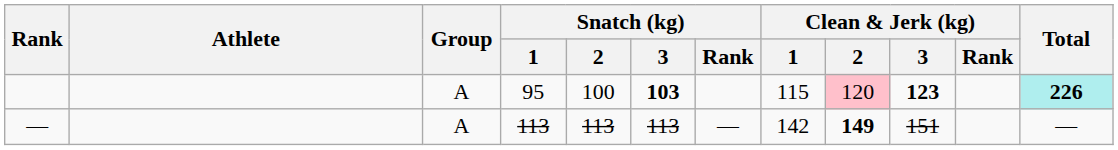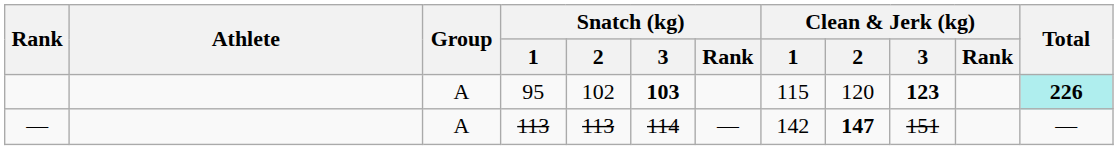(598, 91) 100 -> (598, 91) 102
(858, 91) pink background -> (858, 91) no background
(663, 126) 113 -> (663, 126) 114
(858, 126) 149 -> (858, 126) 147
